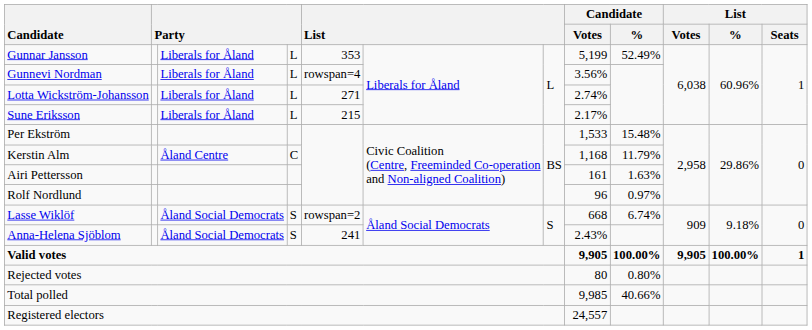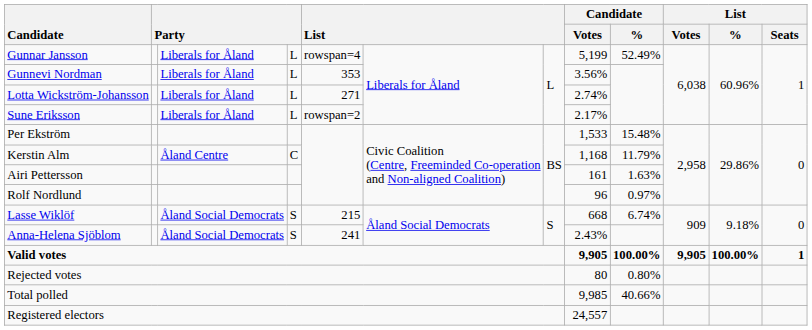(351, 54) 353 -> (332, 54) rowspan=4
(332, 74) rowspan=4 -> (351, 74) 353
(351, 114) 215 -> (332, 114) rowspan=2
(332, 214) rowspan=2 -> (351, 214) 215
